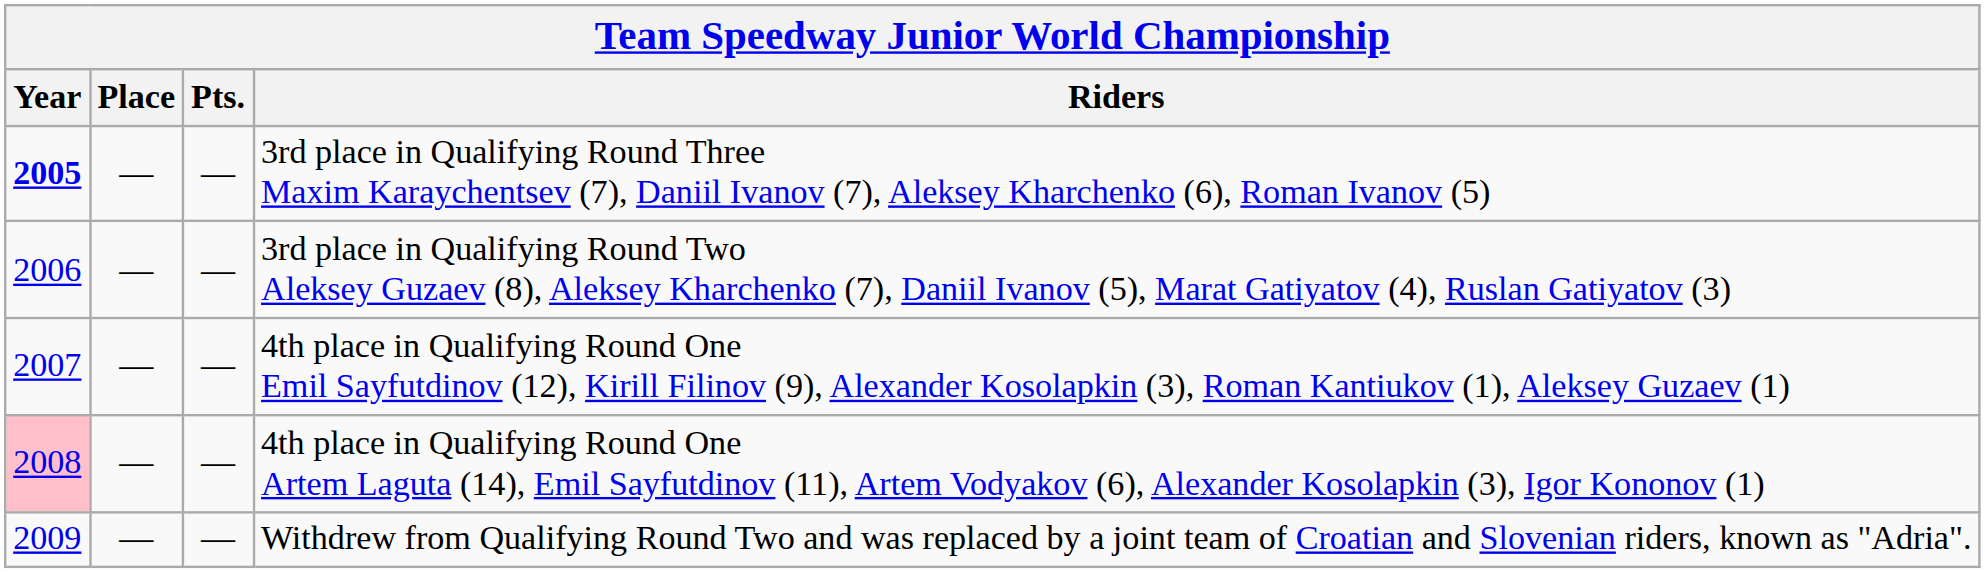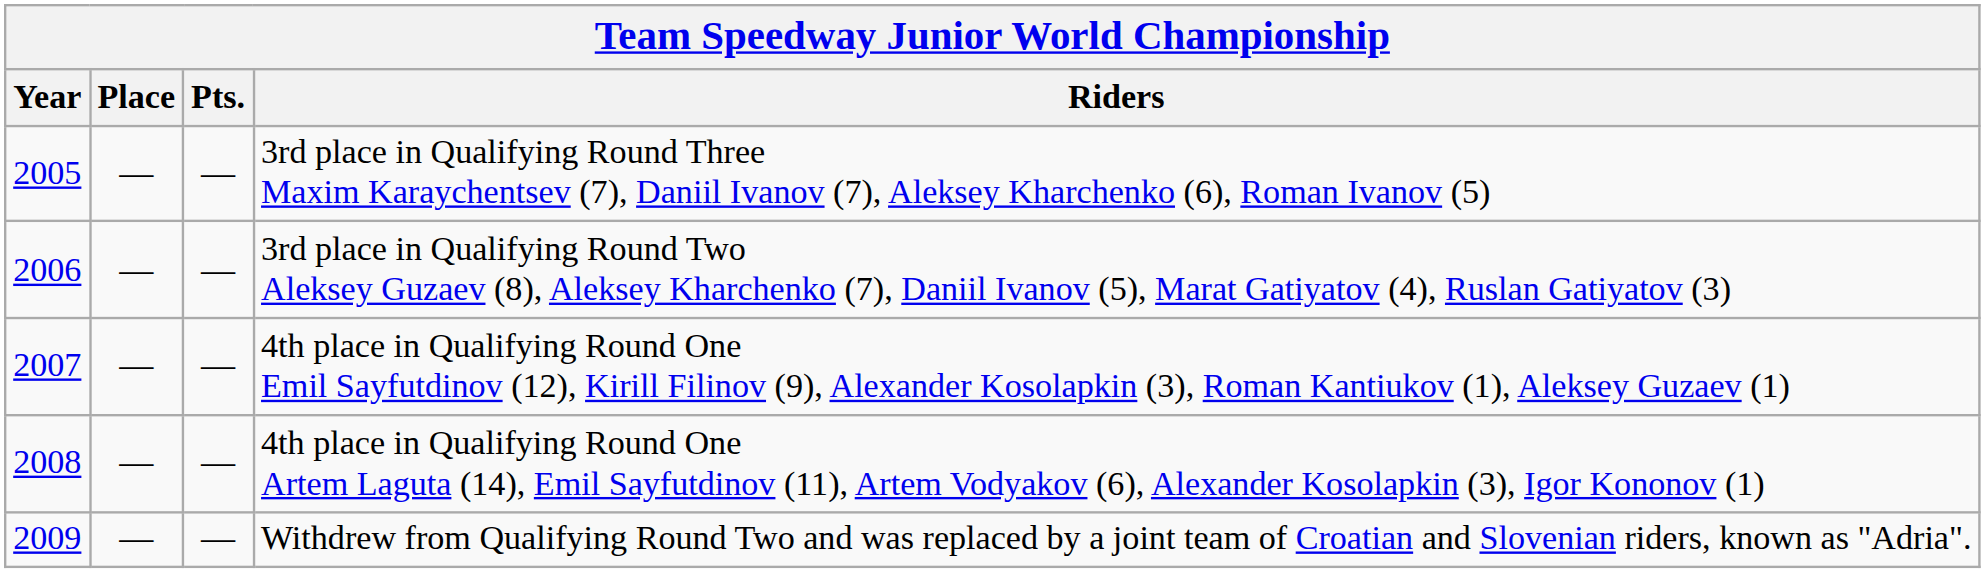(47, 172) bold -> (47, 172) normal
(47, 462) pink background -> (47, 462) no background
